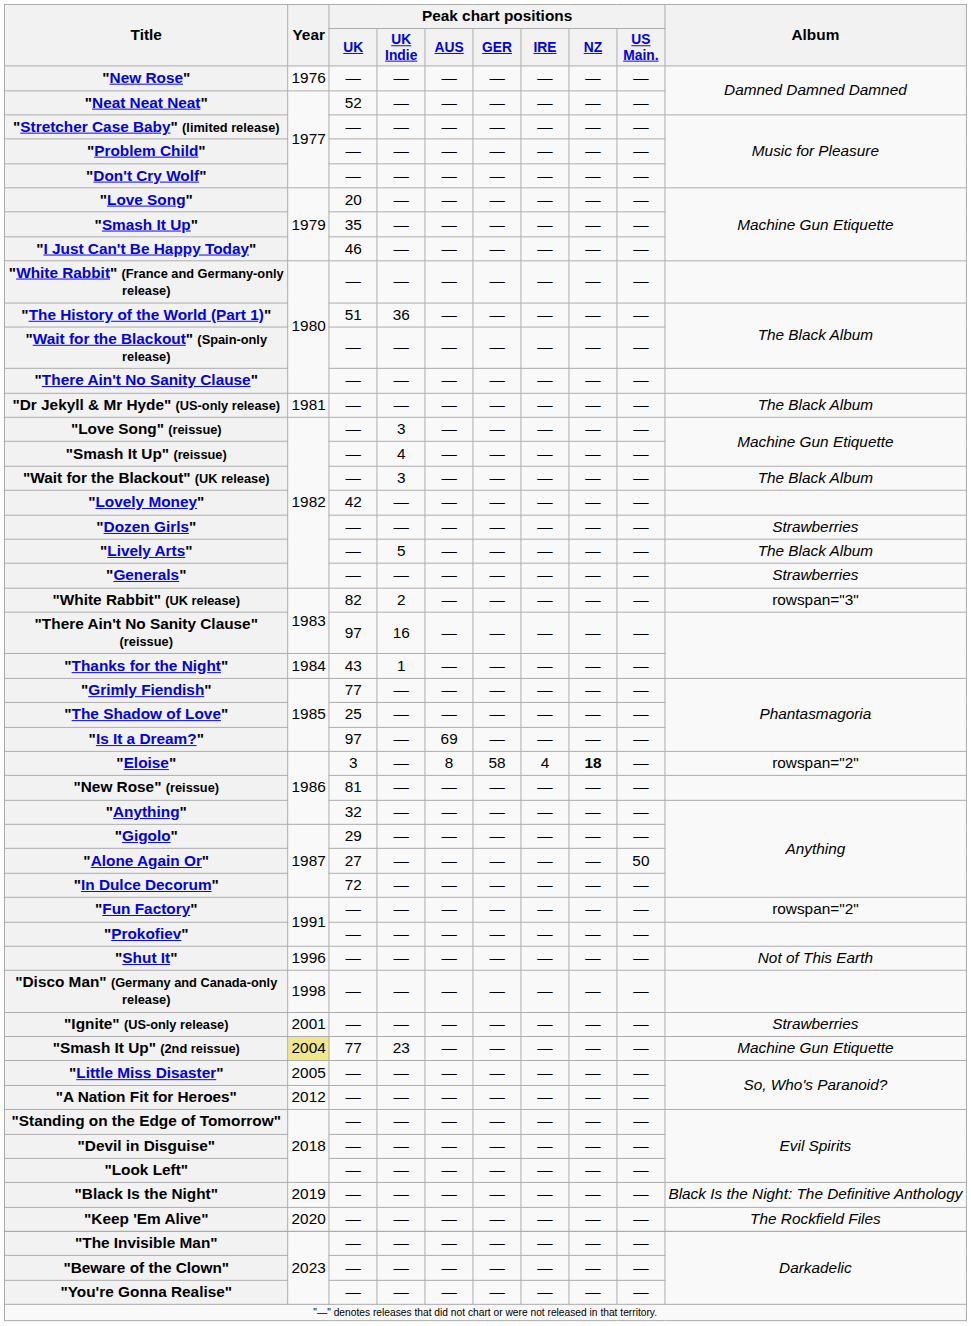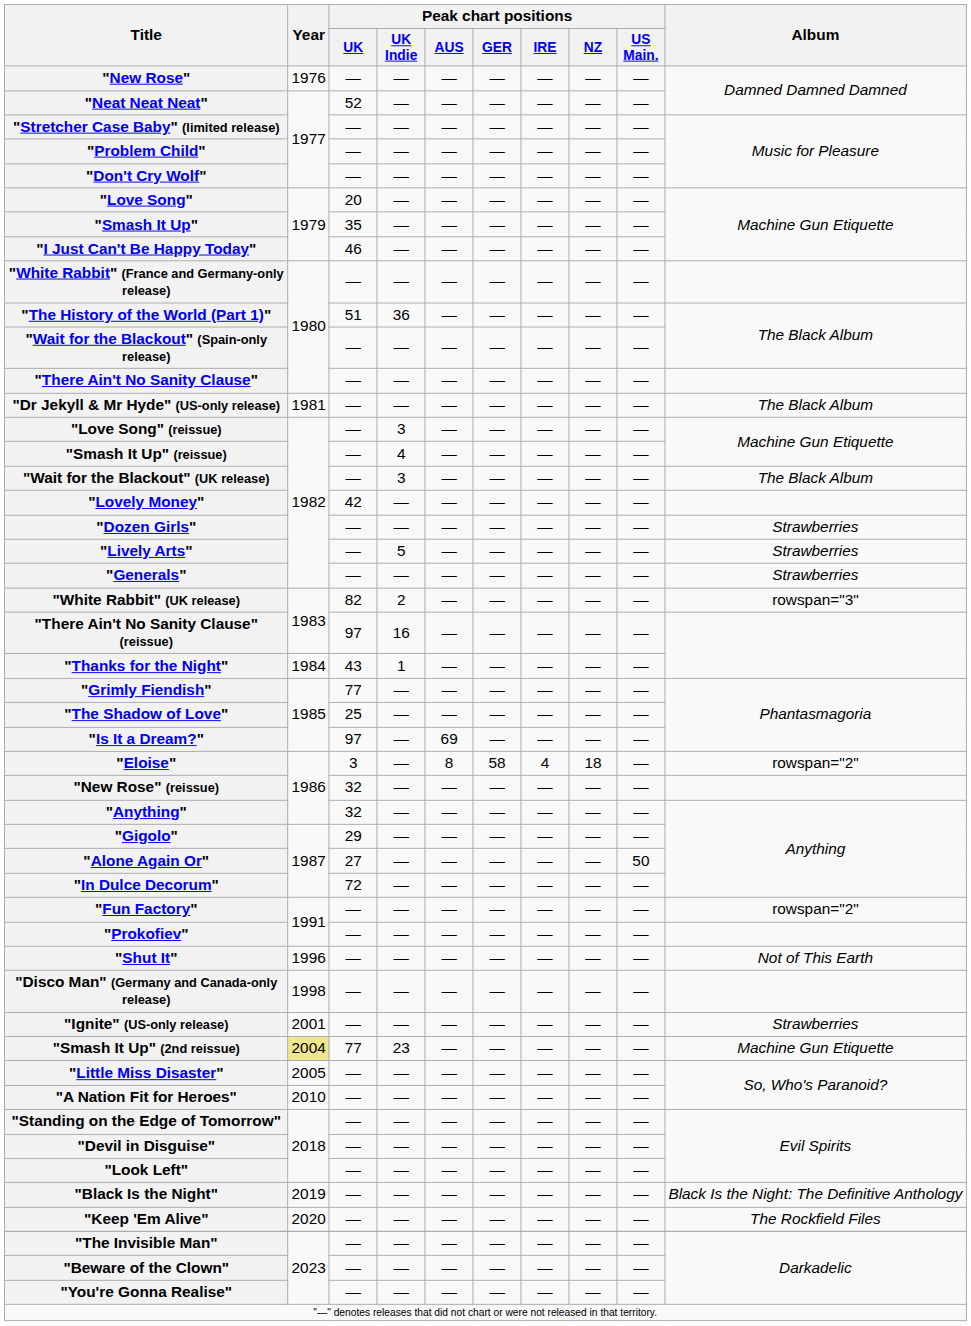(815, 551) The Black Album -> (815, 551) Strawberries
(593, 763) bold -> (593, 763) normal
(353, 787) 81 -> (353, 787) 32
(309, 1097) 2012 -> (309, 1097) 2010
